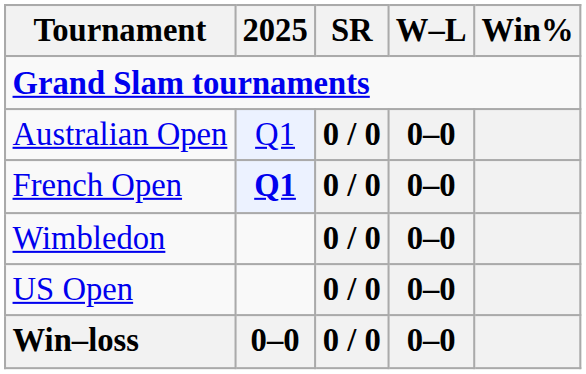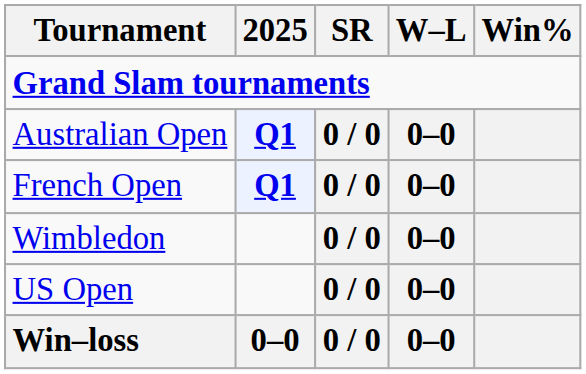(275, 133) normal -> (275, 133) bold
